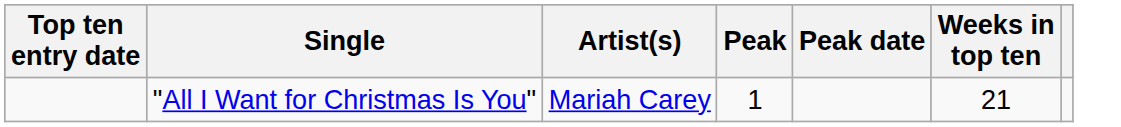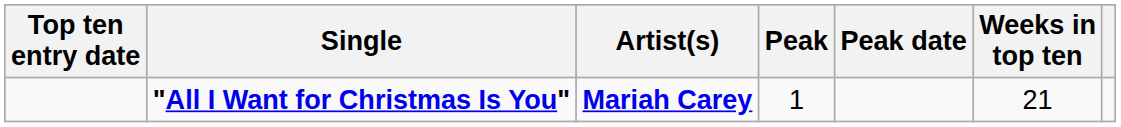(344, 99) normal -> (361, 99) bold
(630, 99) normal -> (667, 99) bold
